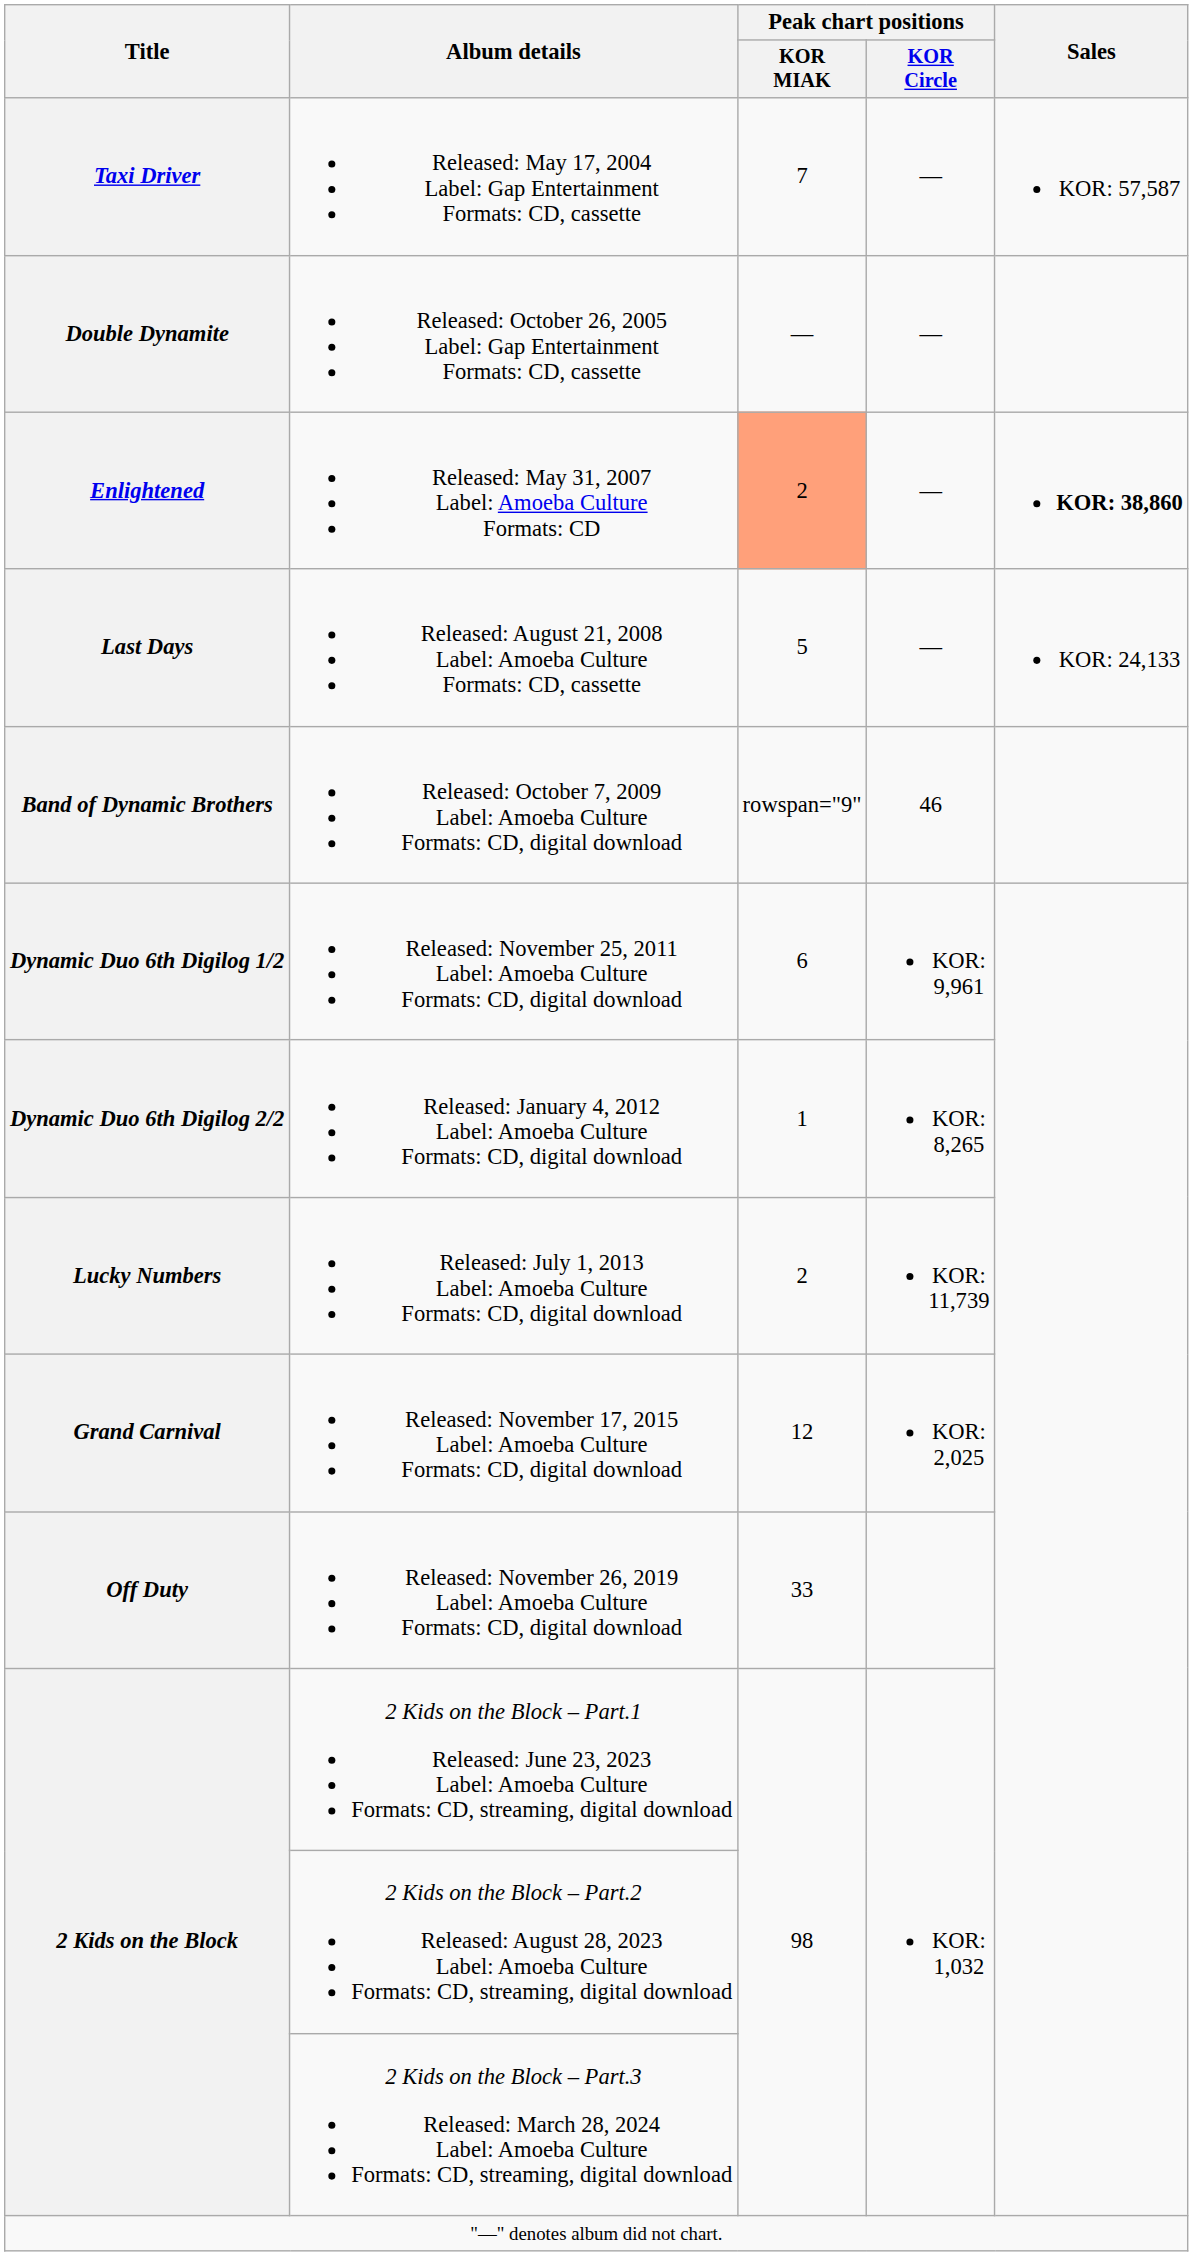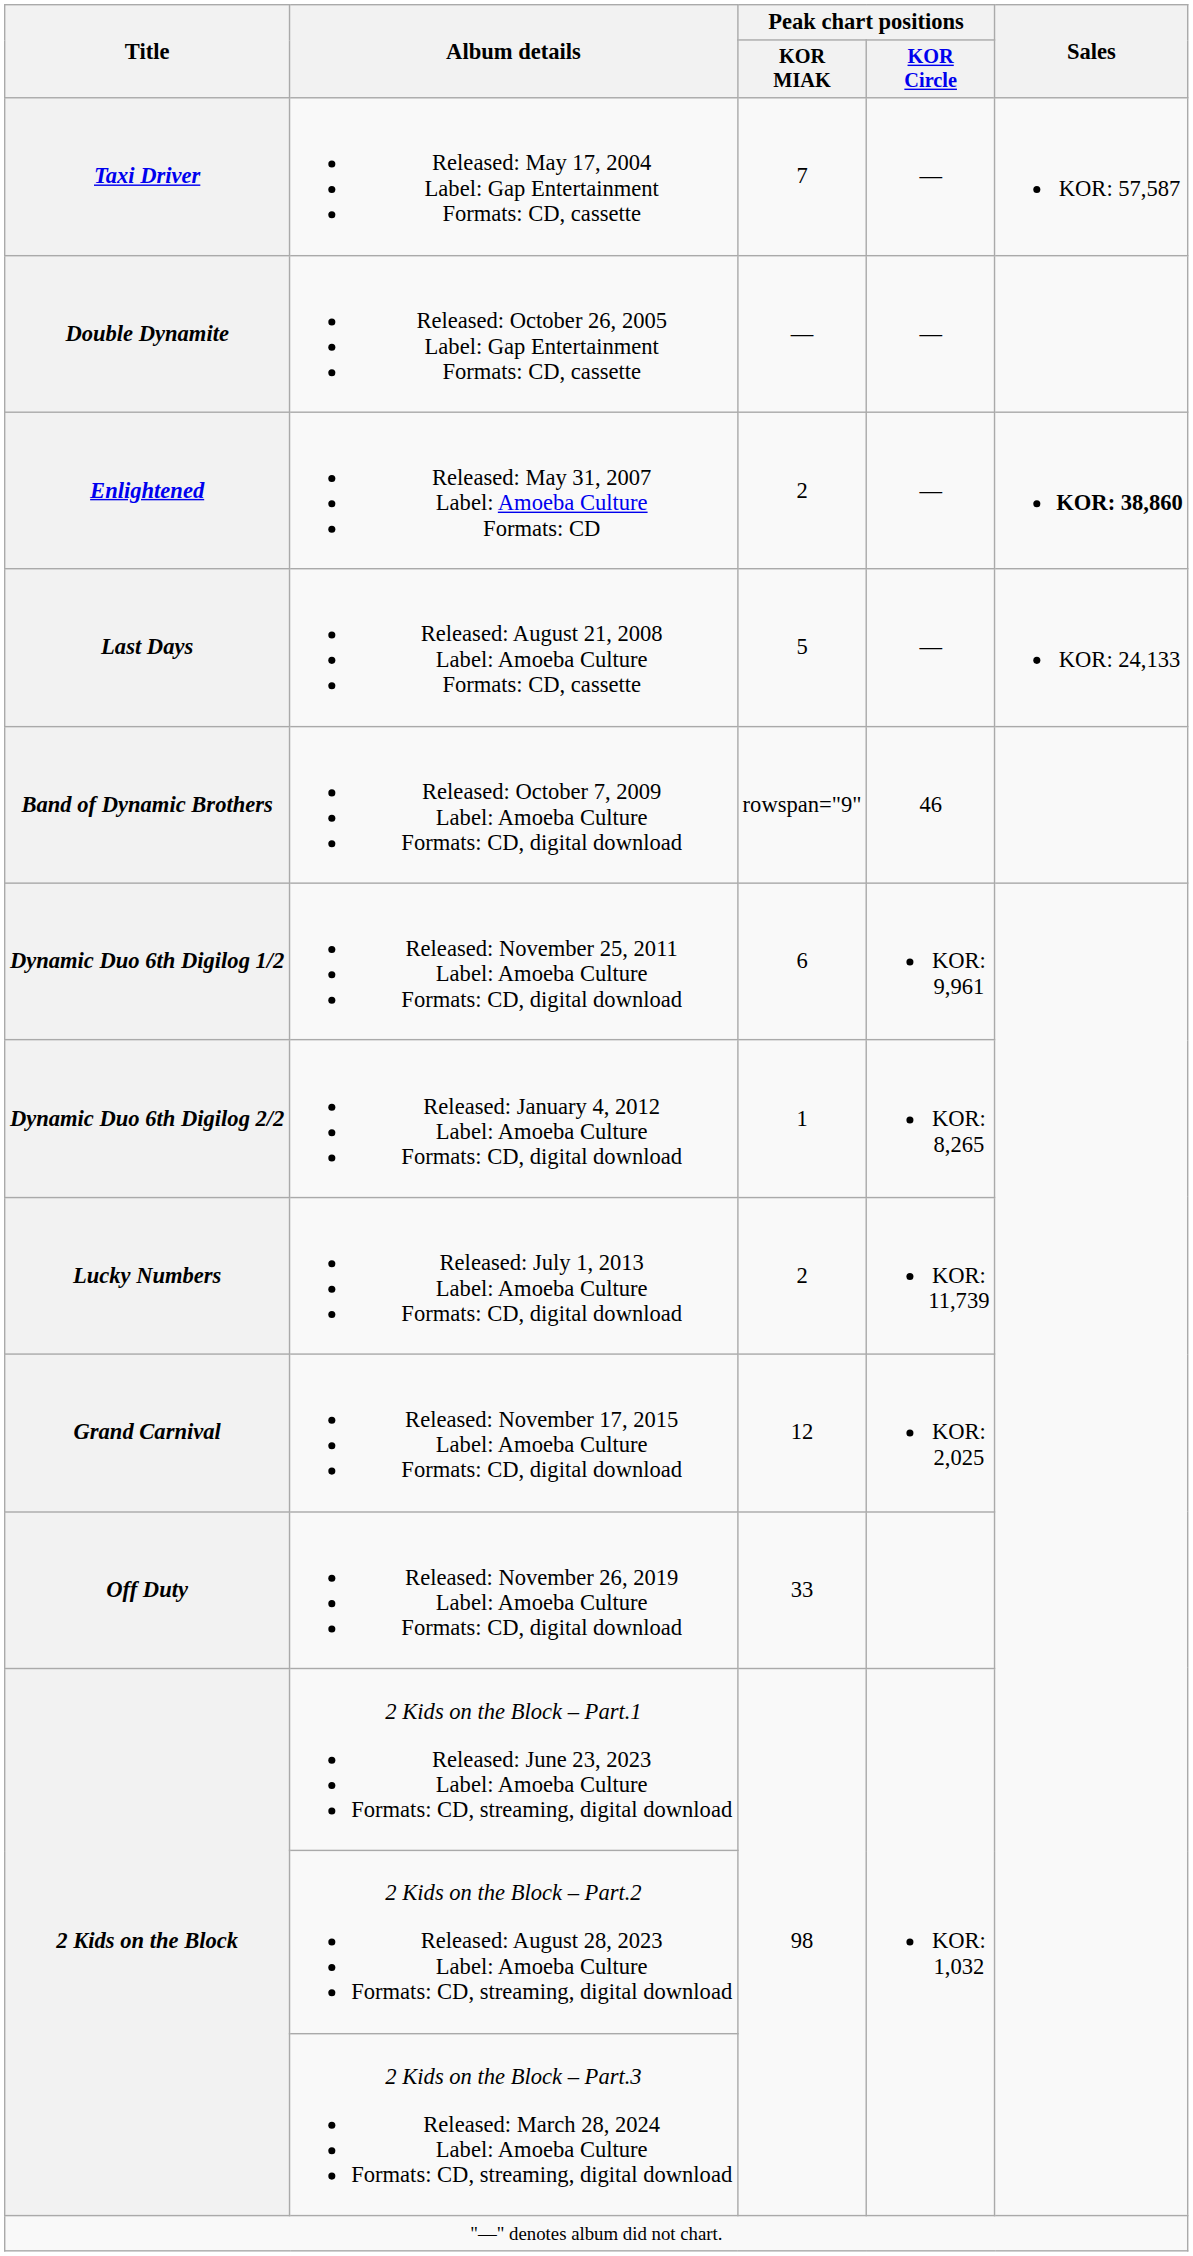(802, 490) lightsalmon background -> (802, 490) no background
